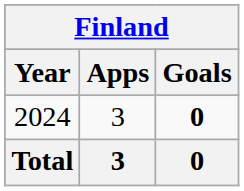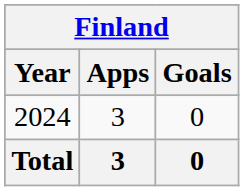(197, 116) bold -> (197, 116) normal
